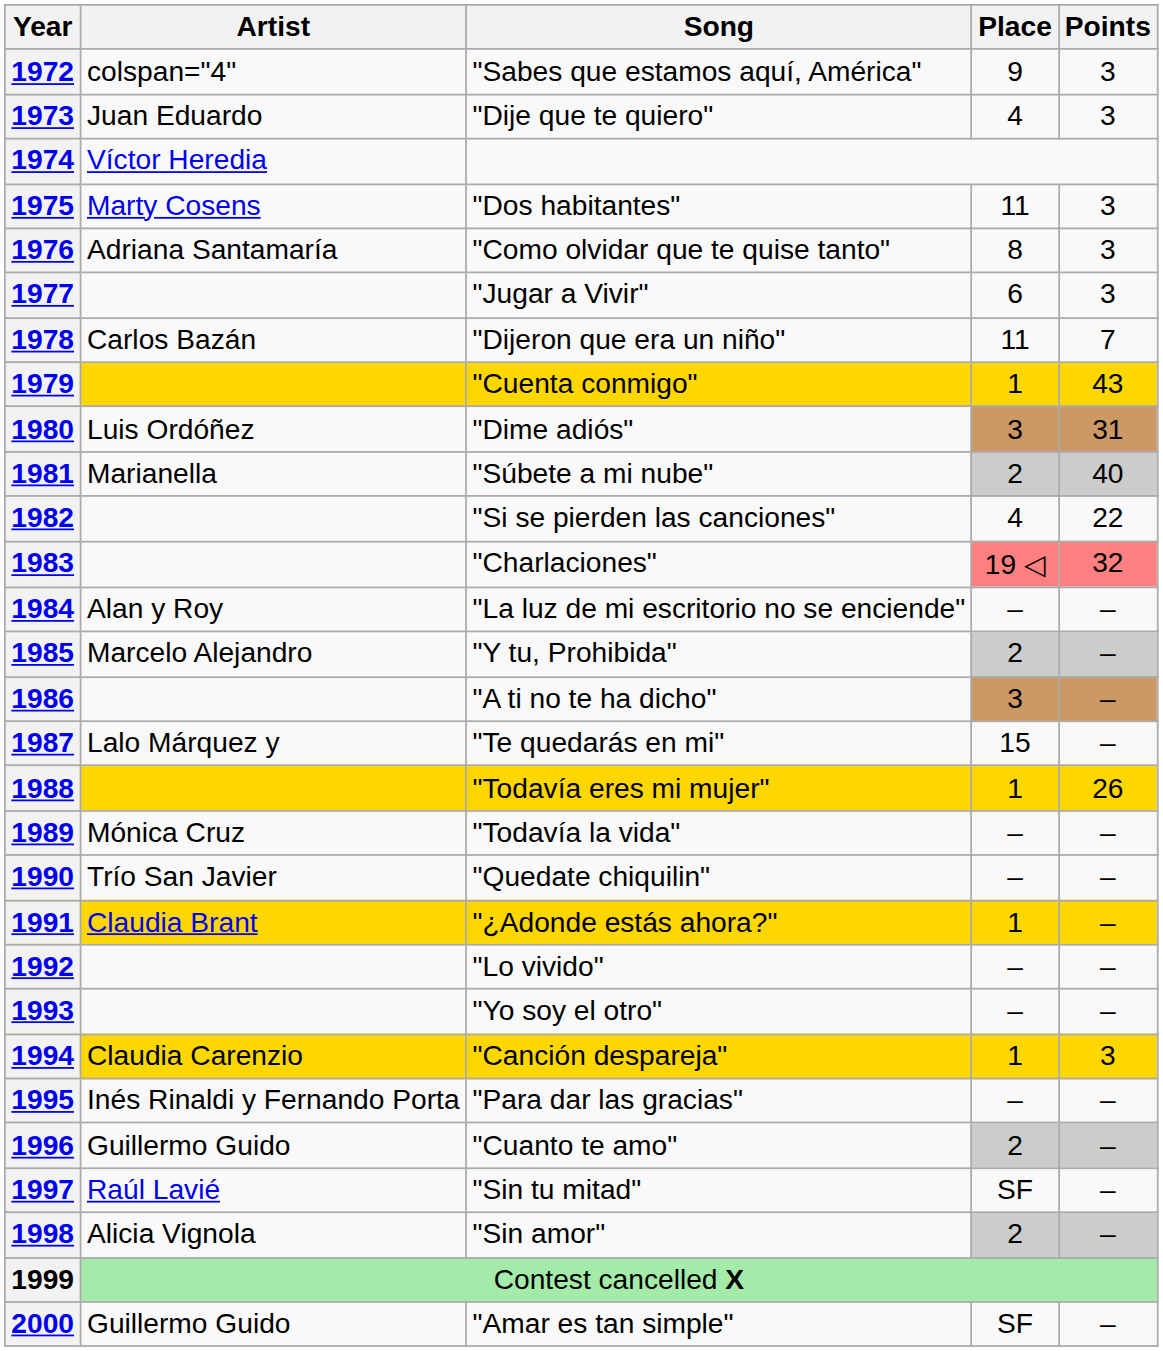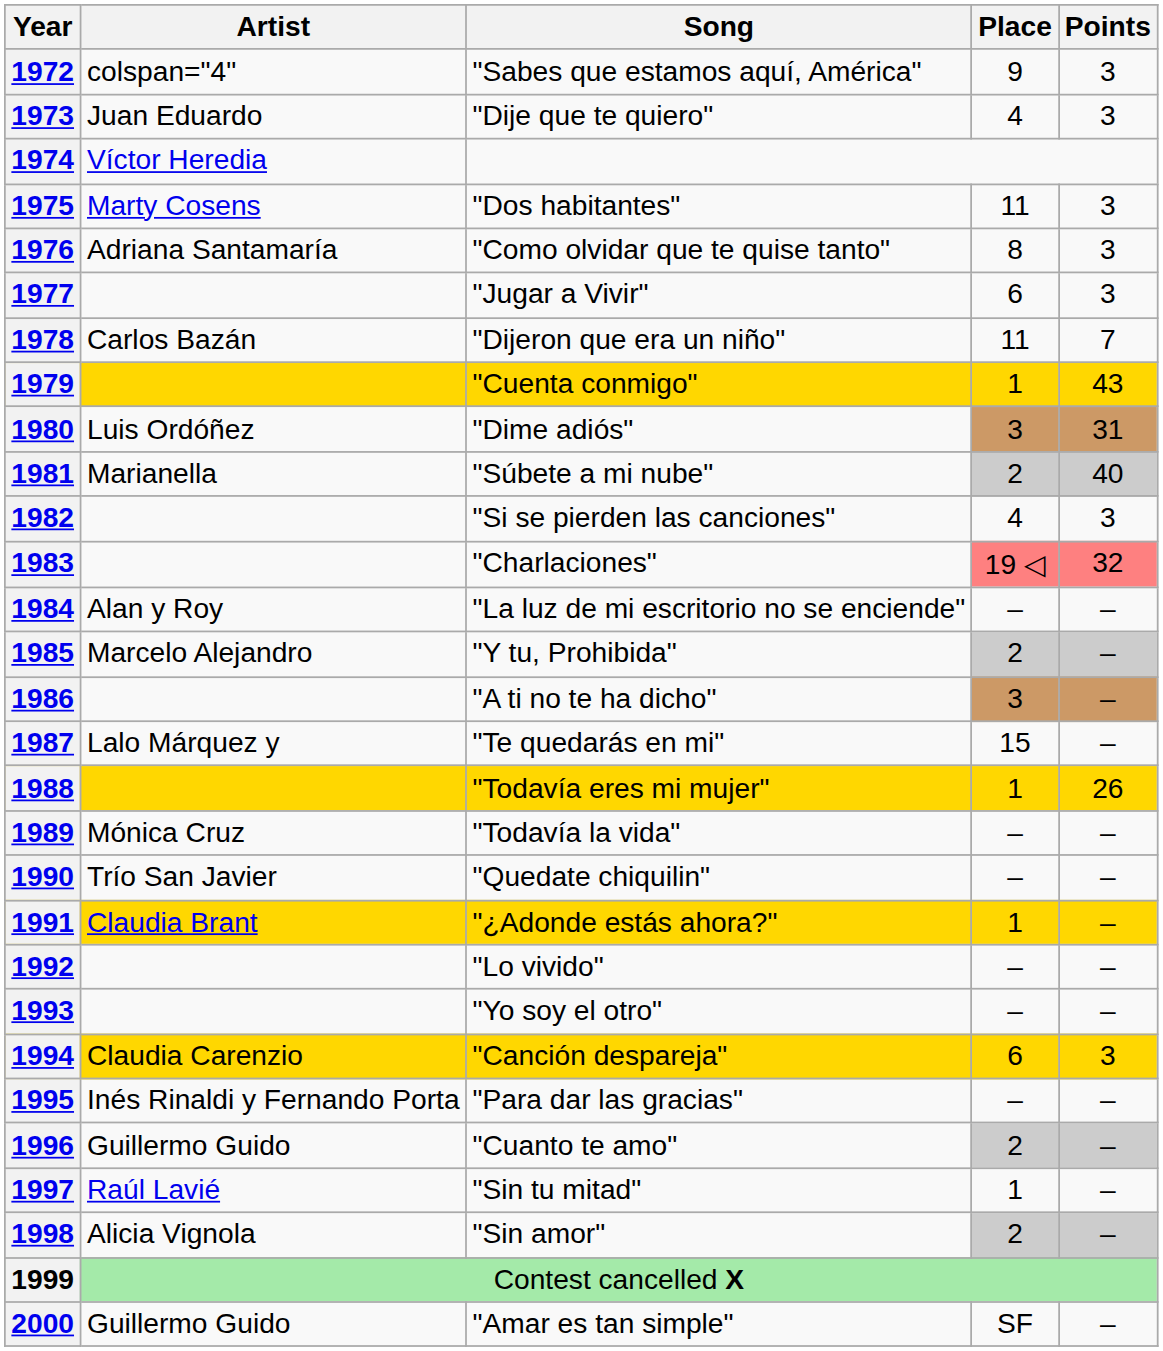(1108, 518) 22 -> (1108, 518) 3
(1015, 1055) 1 -> (1015, 1055) 6
(1015, 1189) SF -> (1015, 1189) 1
